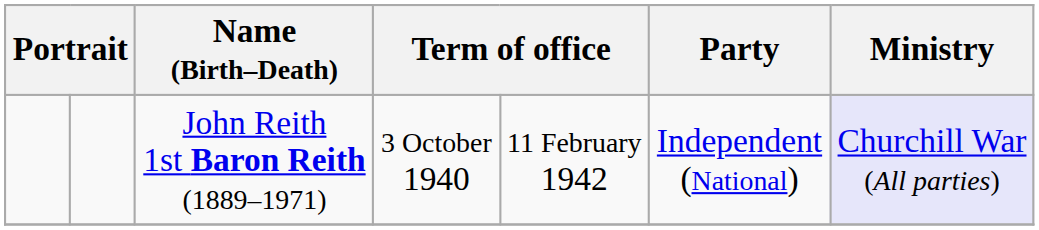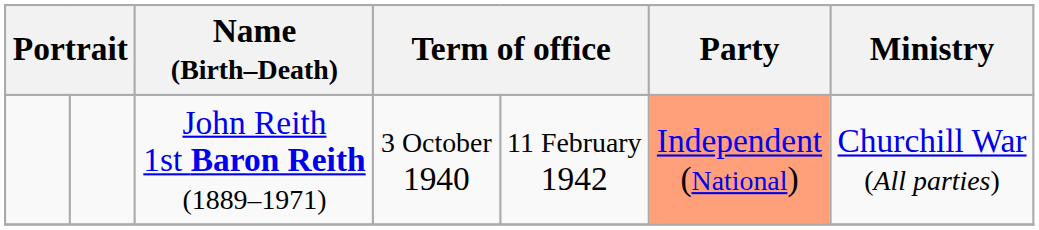(740, 159) no background -> (740, 159) lightsalmon background
(932, 159) lavender background -> (932, 159) no background
